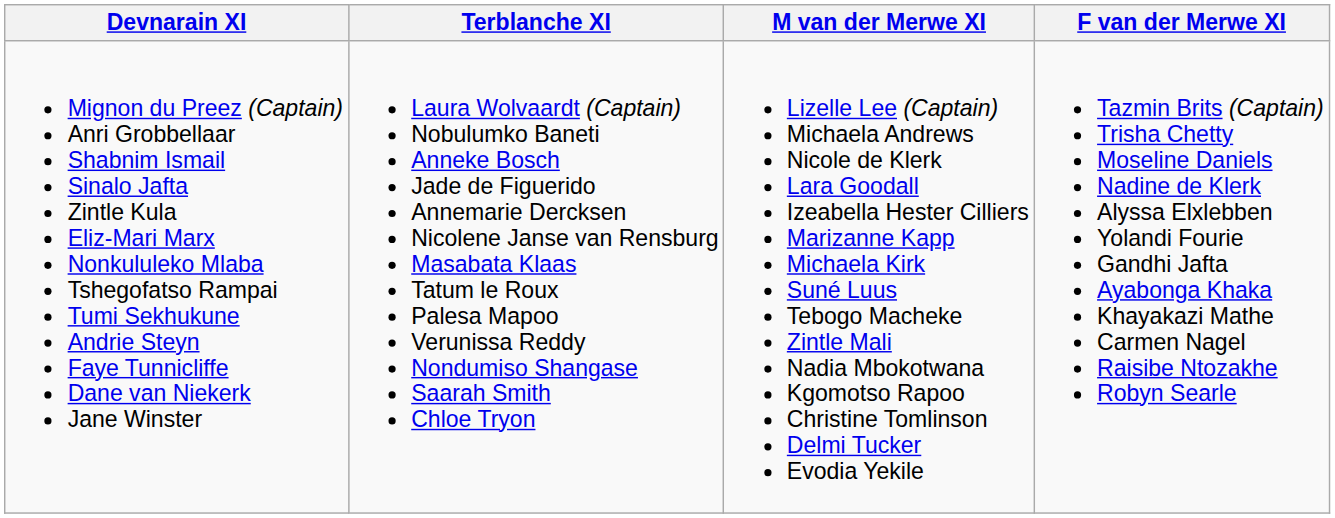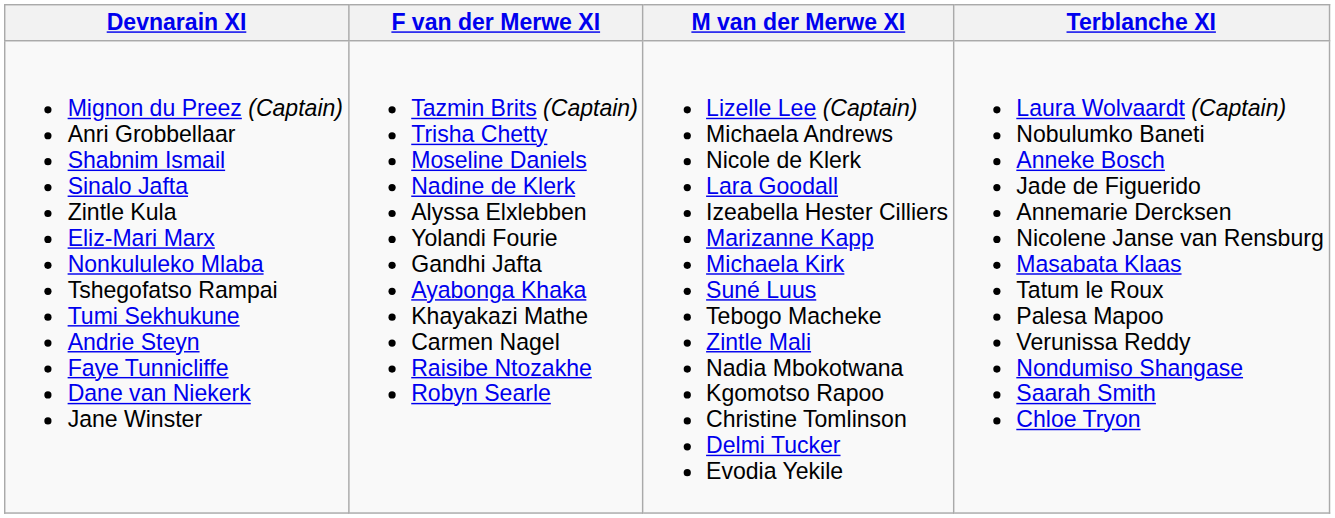columns swapped: (1182, 22) <-> (536, 22)
